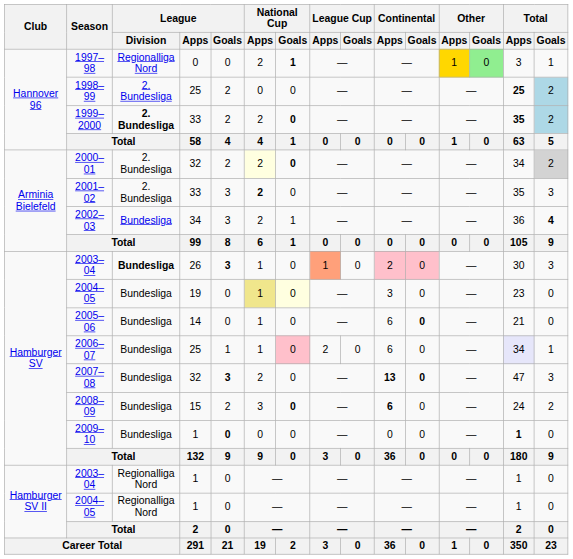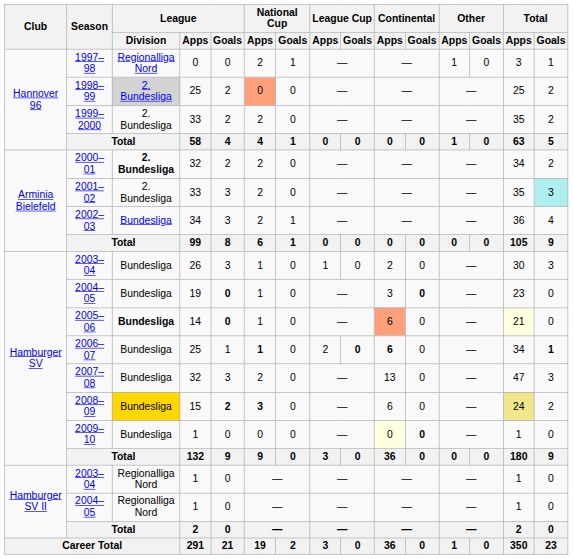(293, 63) bold -> (293, 63) normal
(454, 63) gold background -> (454, 63) no background
(487, 63) lightgreen background -> (487, 63) no background
(146, 91) no background -> (146, 91) lightgrey background
(260, 91) no background -> (260, 91) lightsalmon background
(519, 91) bold -> (519, 91) normal
(551, 91) lightblue background -> (551, 91) no background
(146, 119) bold -> (146, 119) normal
(293, 119) bold -> (293, 119) normal
(519, 119) bold -> (519, 119) normal
(551, 119) lightblue background -> (551, 119) no background
(146, 164) normal -> (146, 164) bold
(260, 164) lightyellow background -> (260, 164) no background
(293, 164) bold -> (293, 164) normal
(551, 164) lightgrey background -> (551, 164) no background
(260, 192) bold -> (260, 192) normal
(551, 192) no background -> (551, 192) paleturquoise background
(551, 220) bold -> (551, 220) normal
(146, 265) bold -> (146, 265) normal
(228, 265) bold -> (228, 265) normal
(325, 265) lightsalmon background -> (325, 265) no background
(390, 265) pink background -> (390, 265) no background
(422, 265) pink background -> (422, 265) no background
(228, 293) normal -> (228, 293) bold
(260, 293) khaki background -> (260, 293) no background
(293, 293) lightyellow background -> (293, 293) no background
(422, 293) normal -> (422, 293) bold
(146, 321) normal -> (146, 321) bold
(228, 321) normal -> (228, 321) bold
(390, 321) no background -> (390, 321) lightsalmon background
(422, 321) bold -> (422, 321) normal
(519, 321) no background -> (519, 321) lightyellow background
(260, 350) normal -> (260, 350) bold
(293, 350) pink background -> (293, 350) no background
(358, 350) normal -> (358, 350) bold
(390, 350) normal -> (390, 350) bold
(519, 350) lavender background -> (519, 350) no background
(551, 350) normal -> (551, 350) bold
(228, 378) bold -> (228, 378) normal
(390, 378) bold -> (390, 378) normal
(422, 378) bold -> (422, 378) normal
(146, 406) no background -> (146, 406) gold background
(228, 406) normal -> (228, 406) bold
(260, 406) normal -> (260, 406) bold
(293, 406) bold -> (293, 406) normal
(390, 406) bold -> (390, 406) normal
(519, 406) no background -> (519, 406) khaki background
(228, 434) bold -> (228, 434) normal
(390, 434) no background -> (390, 434) lightyellow background
(422, 434) normal -> (422, 434) bold
(519, 434) bold -> (519, 434) normal
